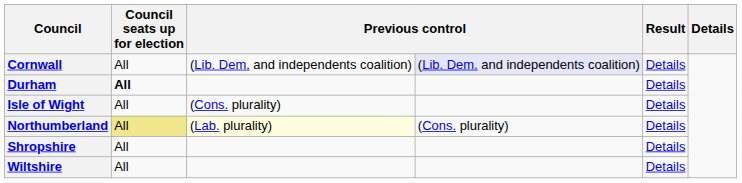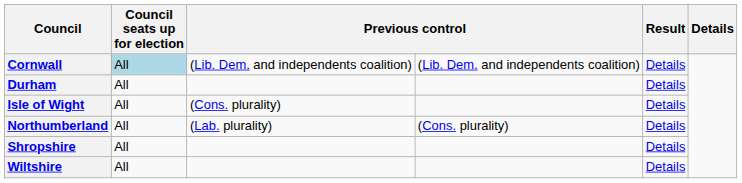(121, 64) no background -> (121, 64) lightblue background
(529, 64) lavender background -> (529, 64) no background
(122, 85) bold -> (121, 85) normal
(121, 126) khaki background -> (121, 126) no background
(231, 126) lightyellow background -> (231, 126) no background
